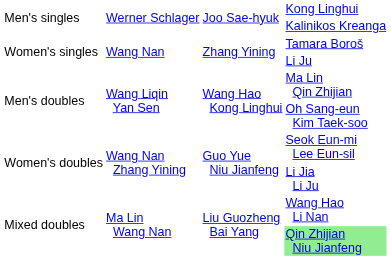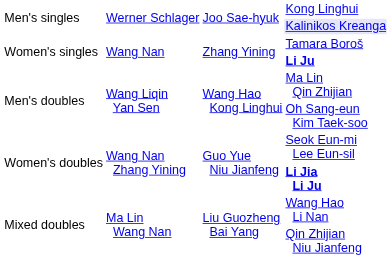(336, 26) no background -> (336, 26) lavender background
(299, 60) normal -> (300, 60) bold
(302, 178) normal -> (304, 178) bold
(324, 241) lightgreen background -> (324, 241) no background
